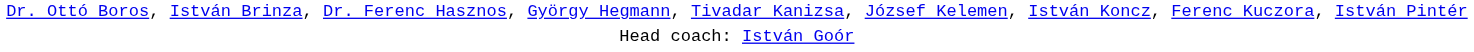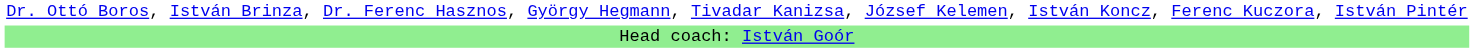(737, 37) no background -> (737, 37) lightgreen background
